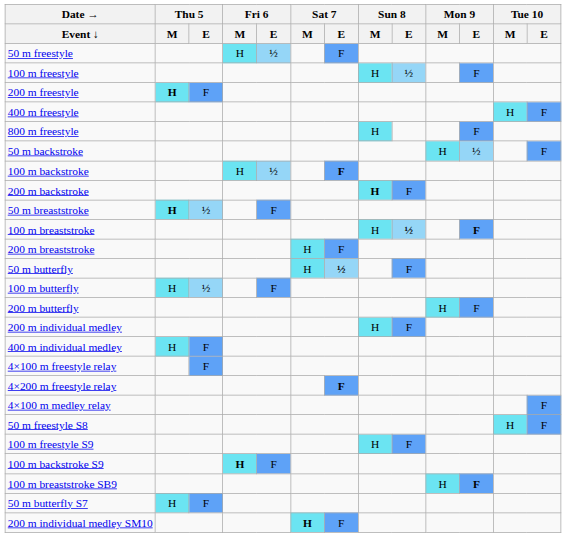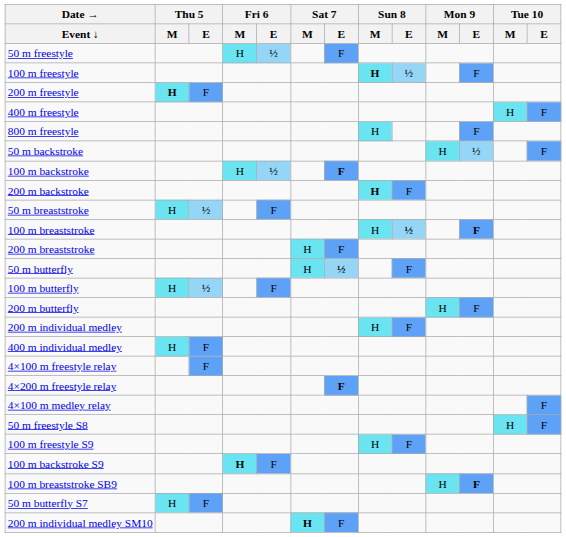(375, 73) normal -> (375, 73) bold
(172, 210) bold -> (172, 210) normal
